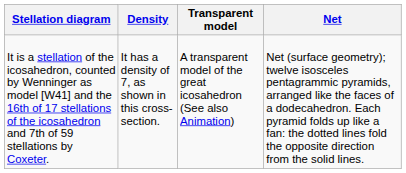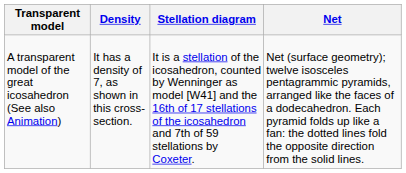columns swapped: (221, 19) <-> (61, 19)
